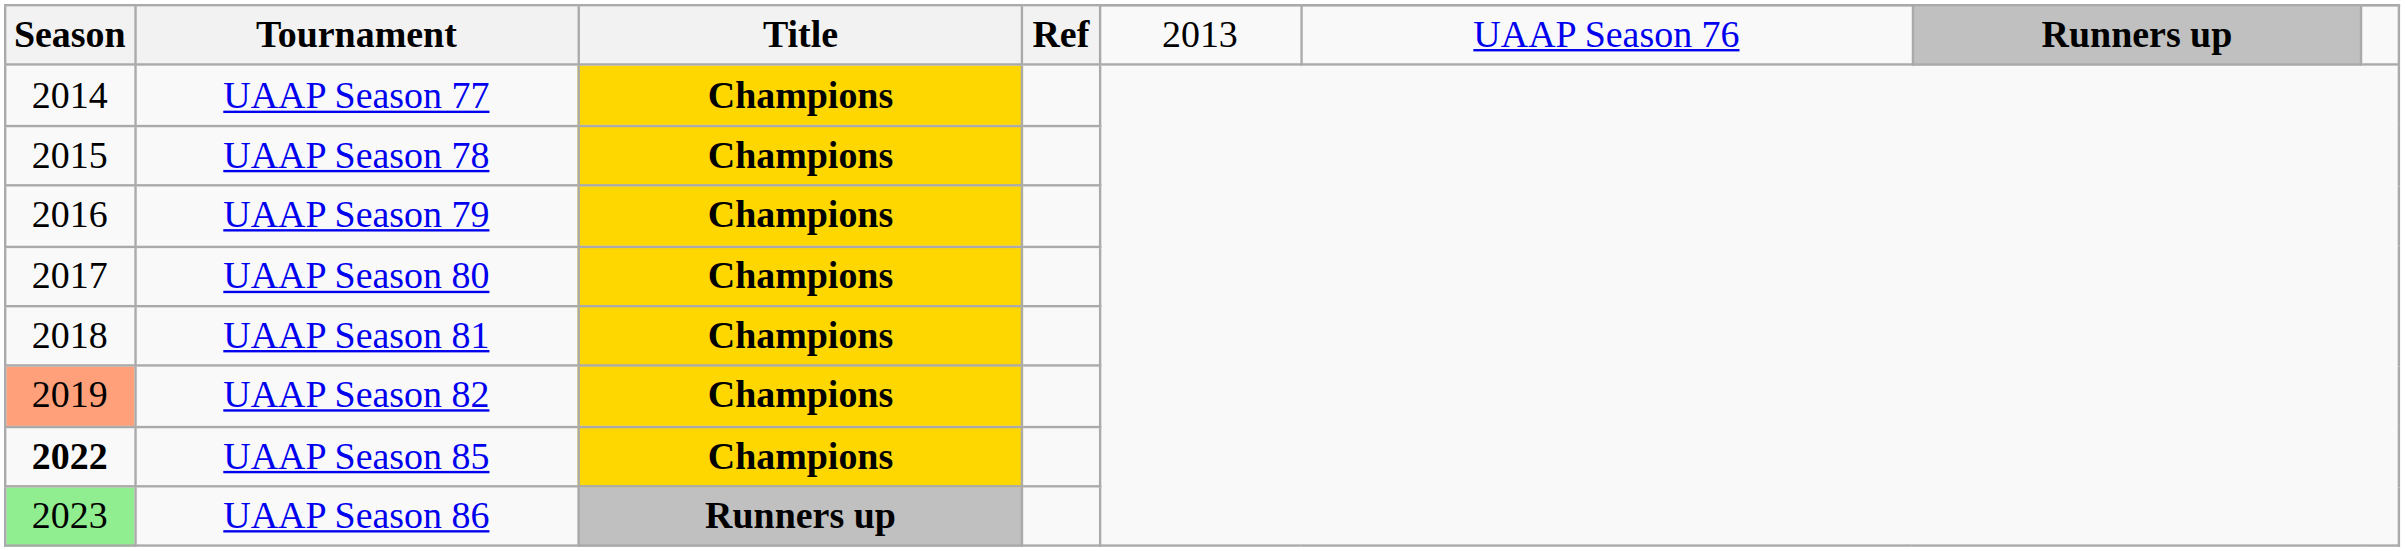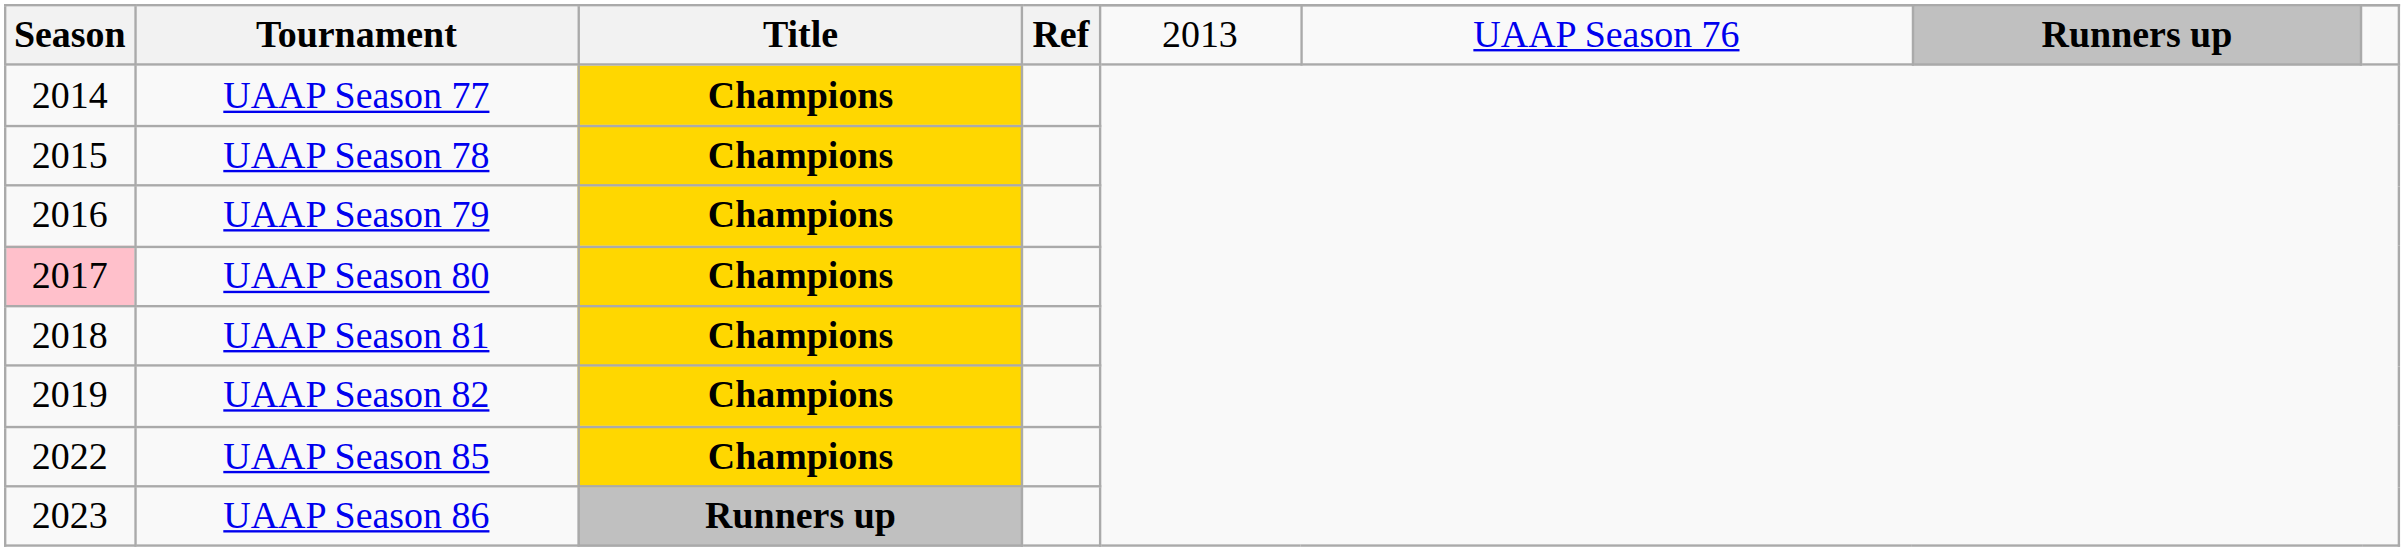(70, 275) no background -> (70, 275) pink background
(70, 395) lightsalmon background -> (70, 395) no background
(70, 455) bold -> (70, 455) normal
(70, 515) lightgreen background -> (70, 515) no background
